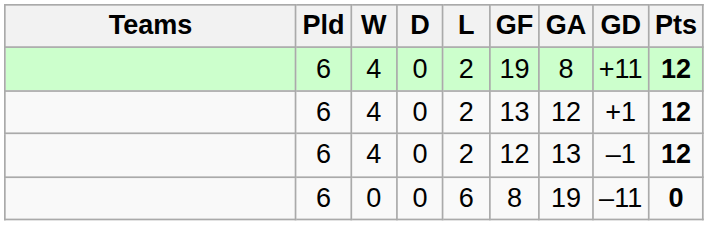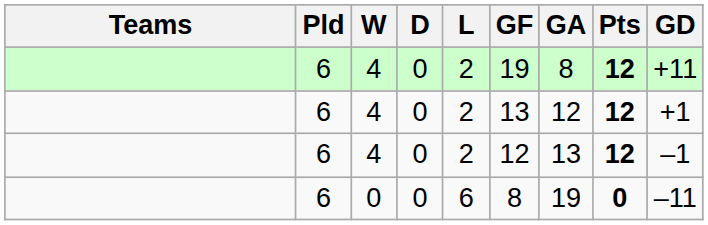columns swapped: (621, 25) <-> (676, 25)
